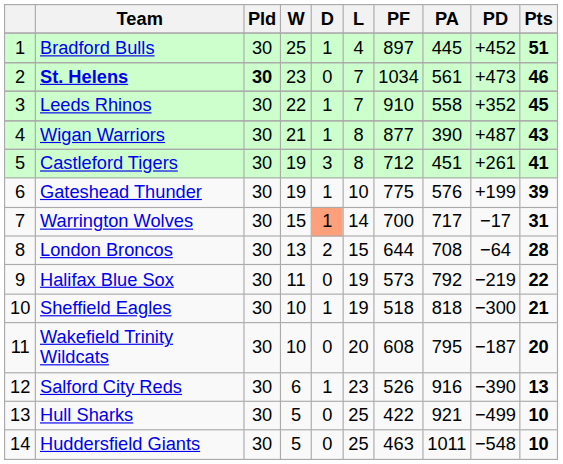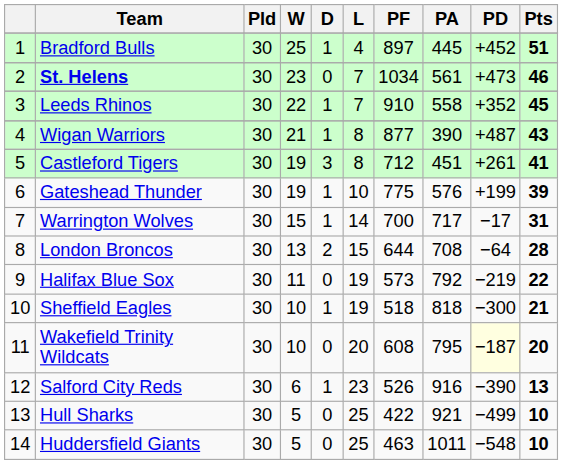(262, 76) bold -> (262, 76) normal
(327, 221) lightsalmon background -> (327, 221) no background
(495, 347) no background -> (495, 347) lightyellow background
